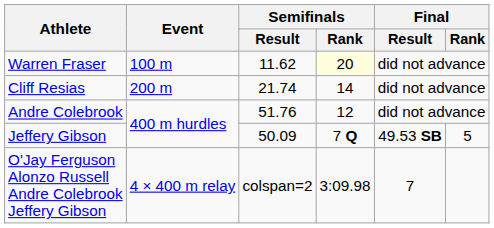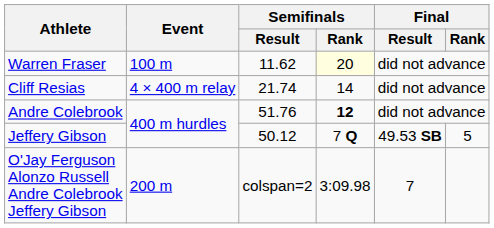(151, 88) 200 m -> (183, 88) 4 × 400 m relay
(345, 112) normal -> (345, 112) bold
(277, 136) 50.09 -> (277, 136) 50.12
(183, 186) 4 × 400 m relay -> (151, 186) 200 m
